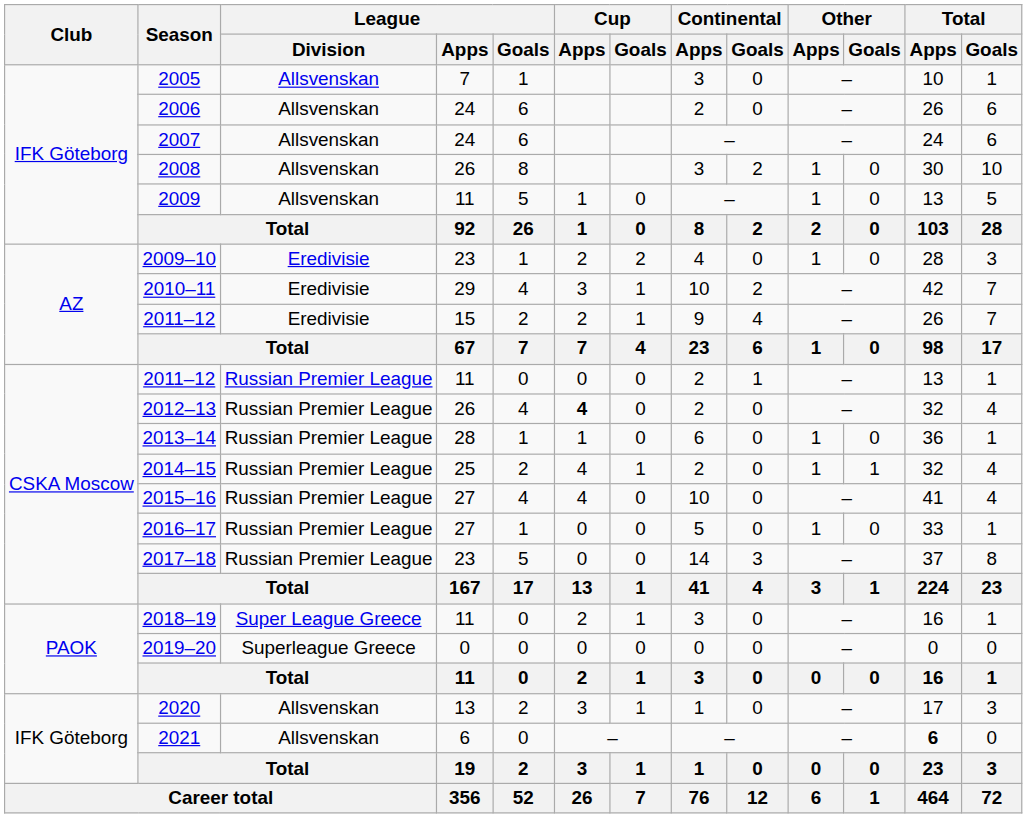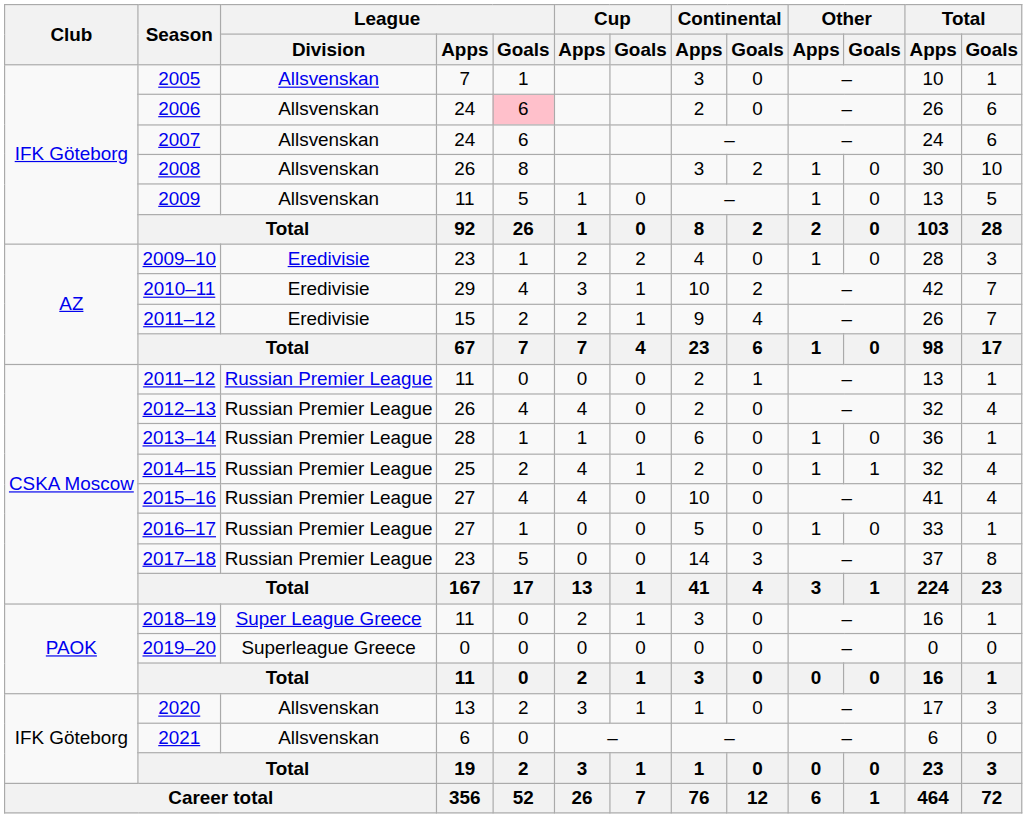(523, 109) no background -> (523, 109) pink background
(582, 408) bold -> (582, 408) normal
(933, 738) bold -> (933, 738) normal
